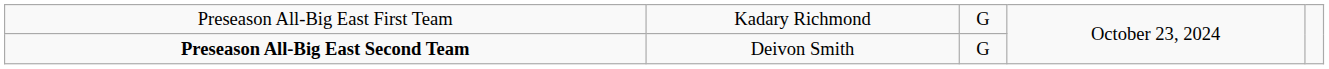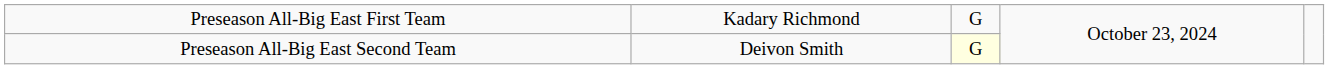(325, 48) bold -> (318, 48) normal
(983, 48) no background -> (976, 48) lightyellow background
